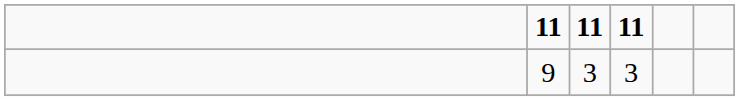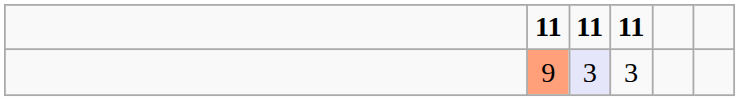(548, 71) no background -> (548, 71) lightsalmon background
(590, 71) no background -> (590, 71) lavender background
